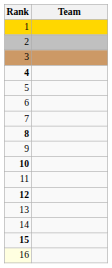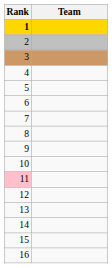(27, 27) normal -> (27, 27) bold
(27, 73) bold -> (27, 73) normal
(27, 133) bold -> (27, 133) normal
(24, 164) bold -> (24, 164) normal
(24, 179) no background -> (24, 179) pink background
(24, 194) bold -> (24, 194) normal
(24, 240) bold -> (24, 240) normal
(24, 255) lightyellow background -> (24, 255) no background
